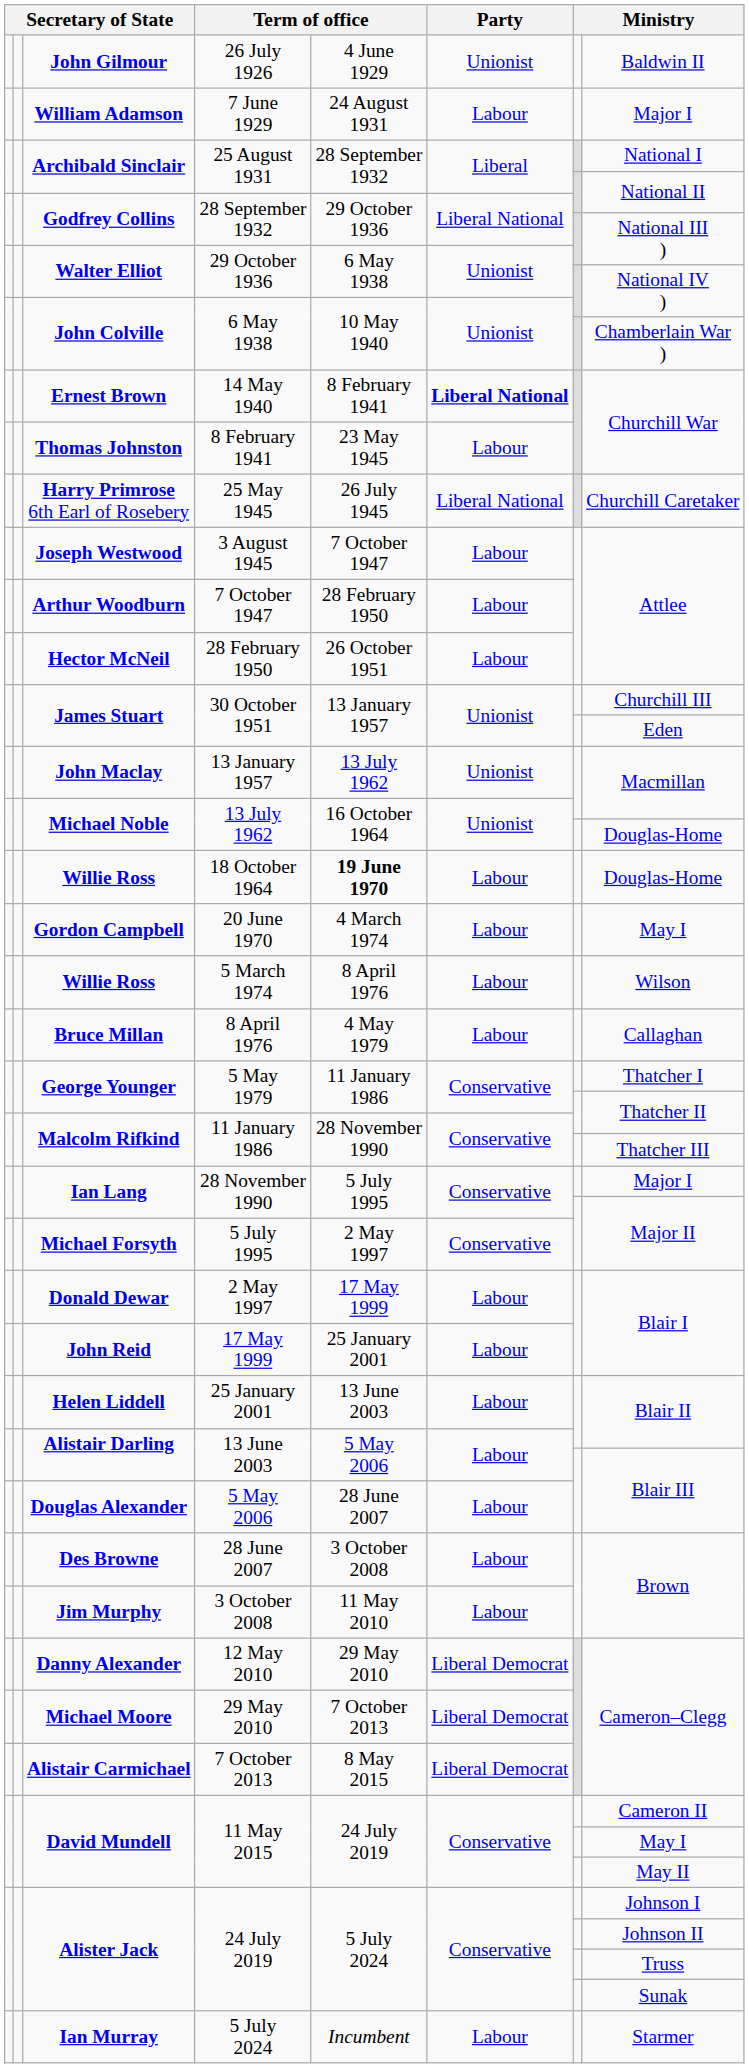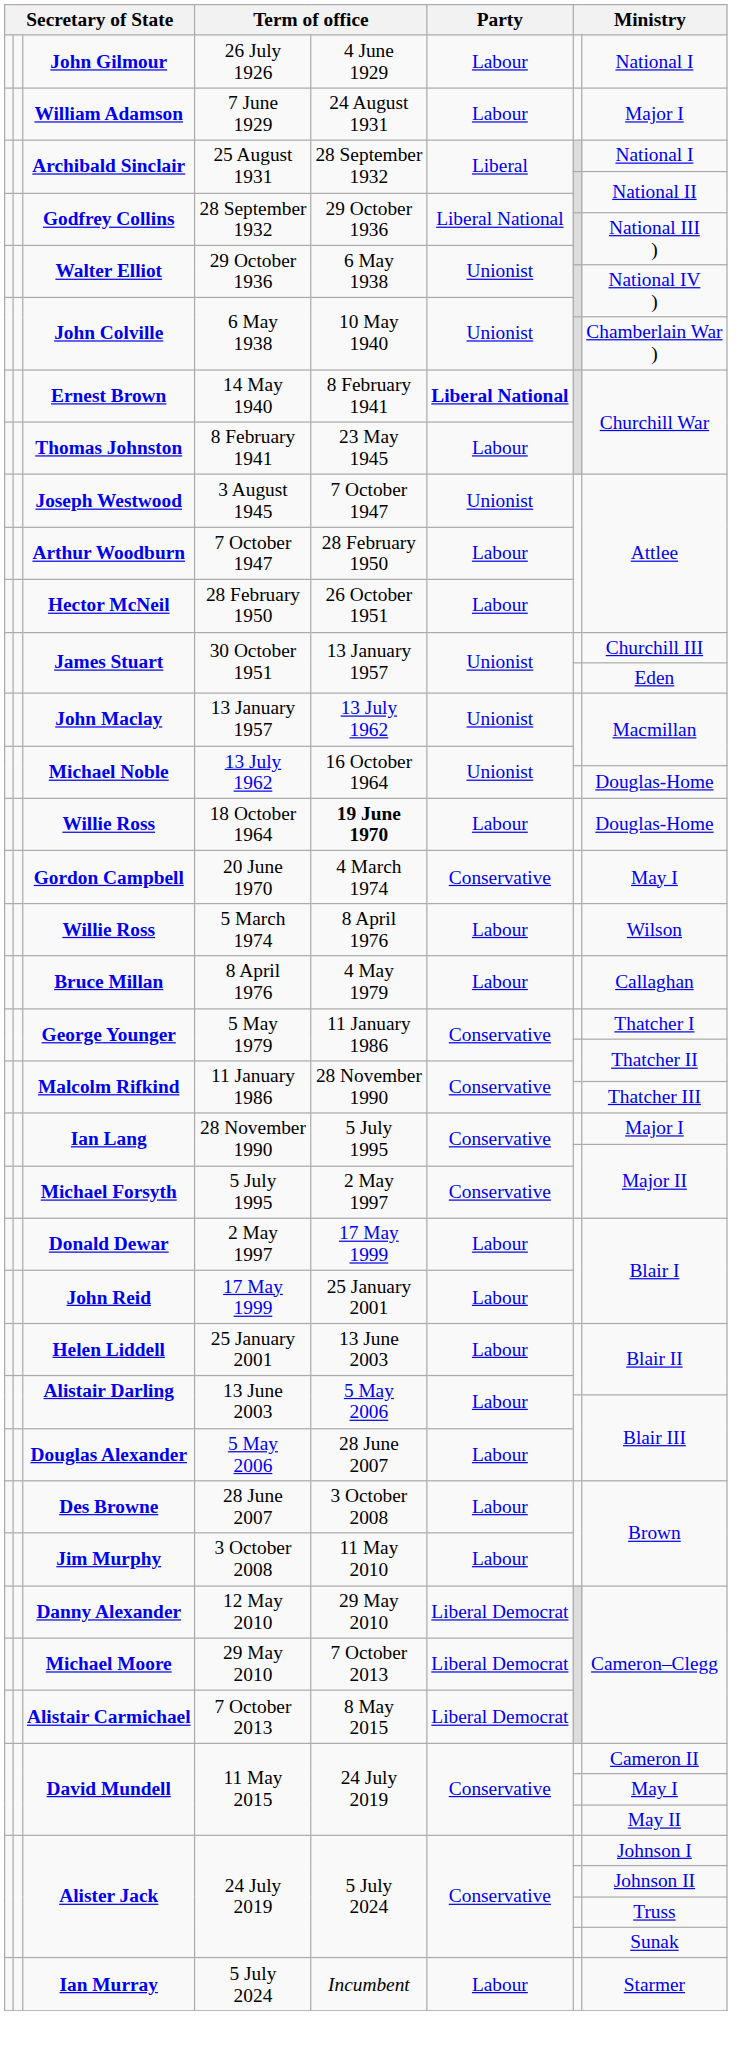(500, 61) Unionist -> (500, 61) Labour
(663, 61) Baldwin II -> (654, 61) National I
- row: (109, 500)
(500, 553) Labour -> (500, 500) Unionist
(500, 929) Labour -> (500, 876) Conservative
